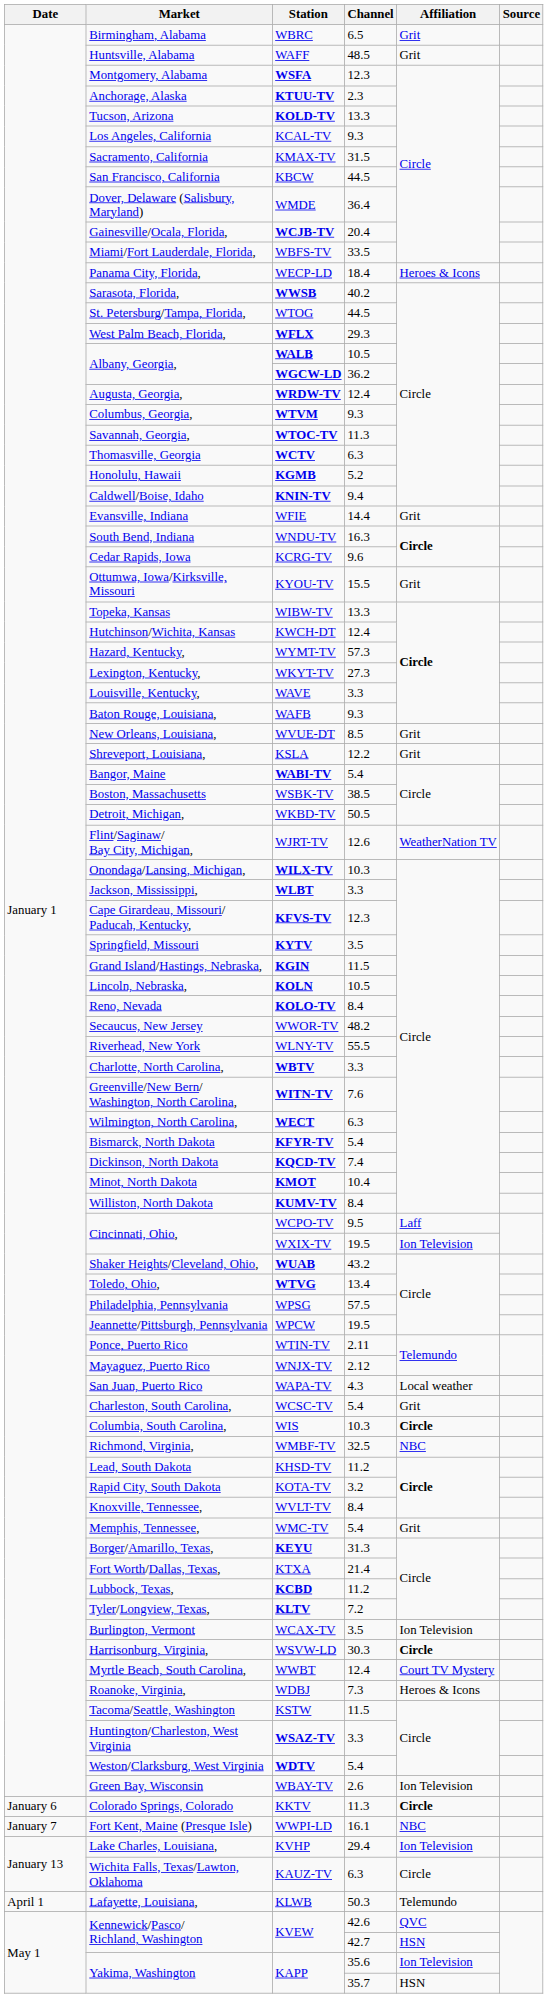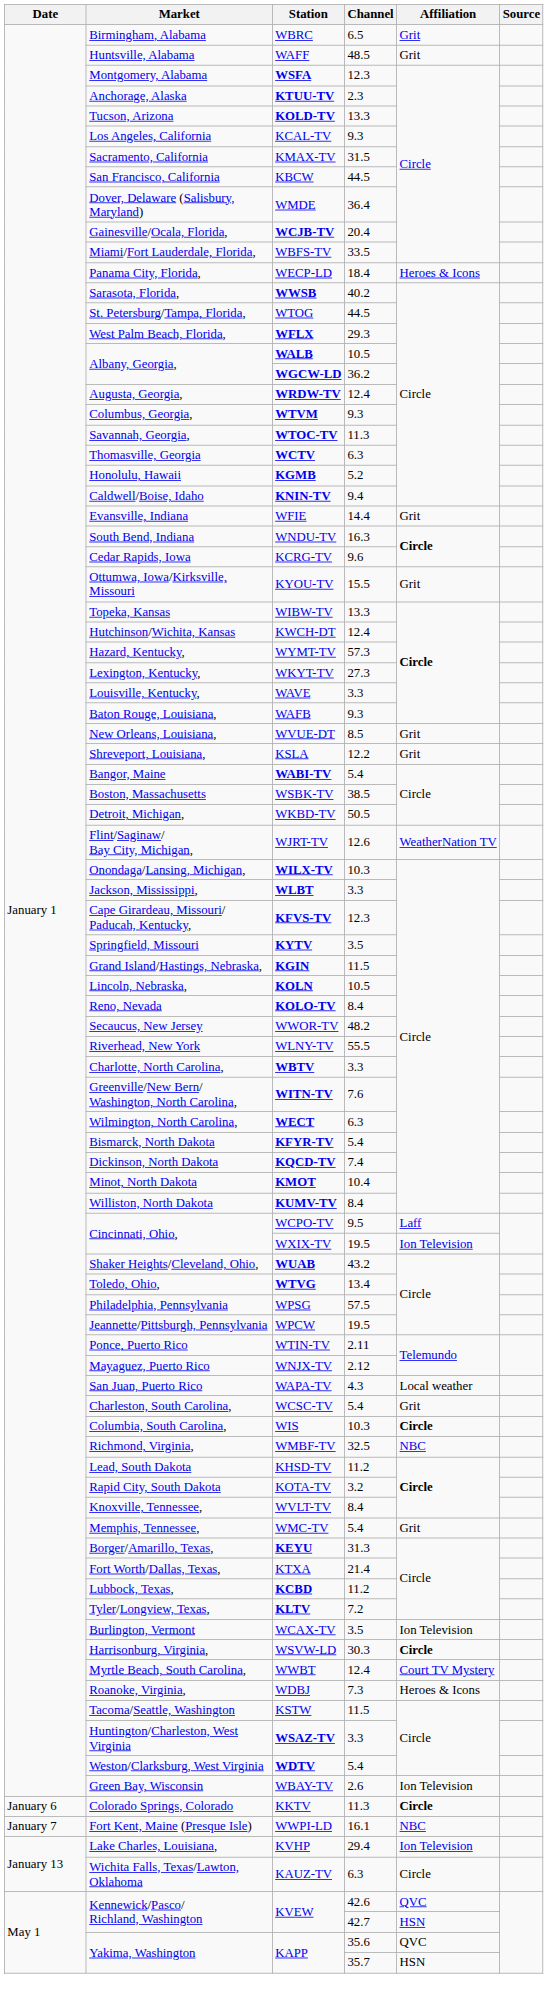- row: (294, 1901)
(436, 1962) Ion Television -> (413, 1942) QVC
